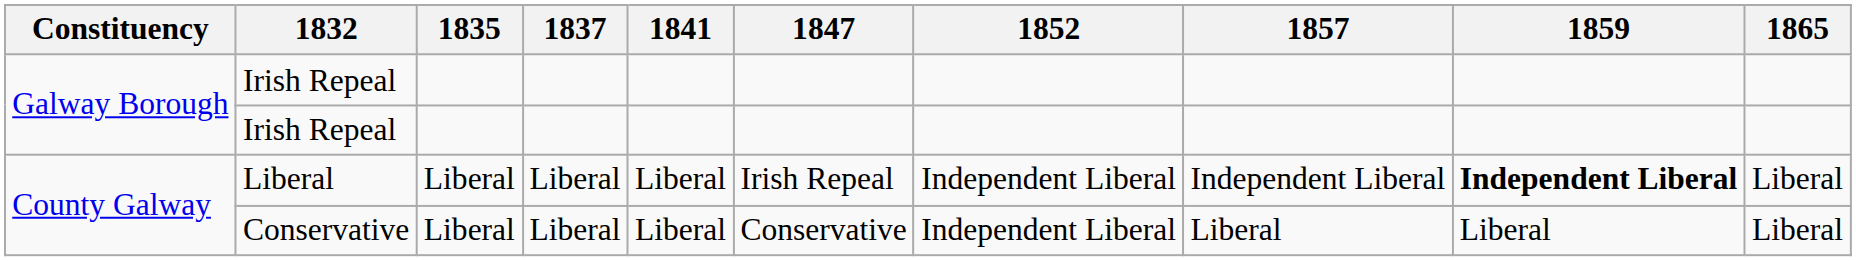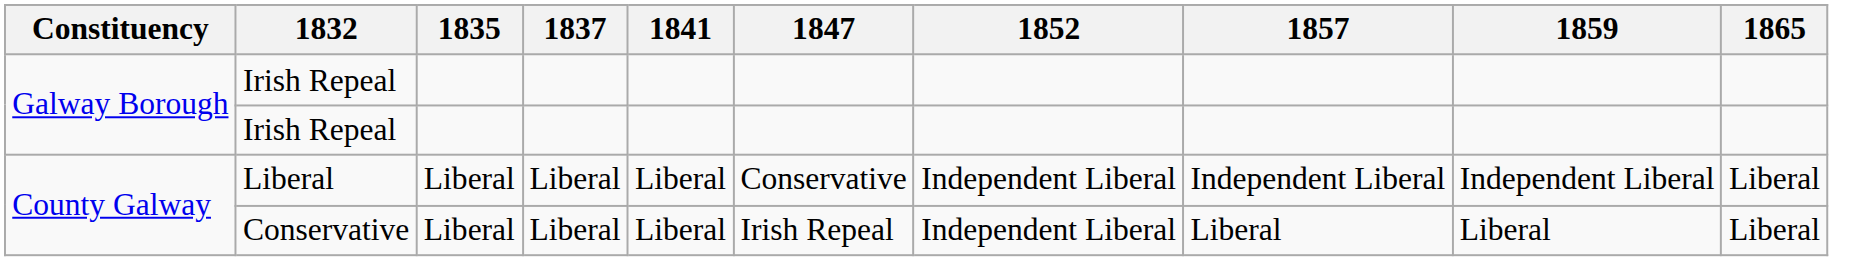(817, 179) Irish Repeal -> (824, 179) Conservative
(1599, 179) bold -> (1587, 179) normal
(824, 229) Conservative -> (817, 229) Irish Repeal
